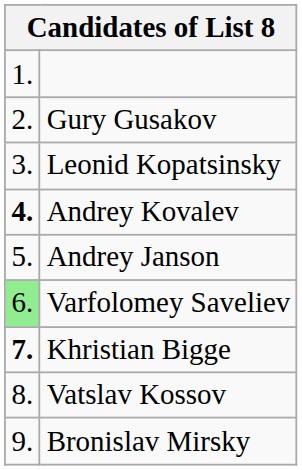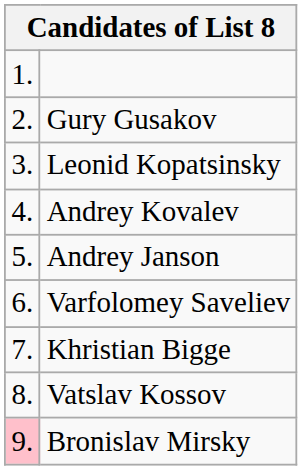(22, 211) bold -> (22, 211) normal
(22, 303) lightgreen background -> (22, 303) no background
(22, 348) bold -> (22, 348) normal
(22, 440) no background -> (22, 440) pink background
